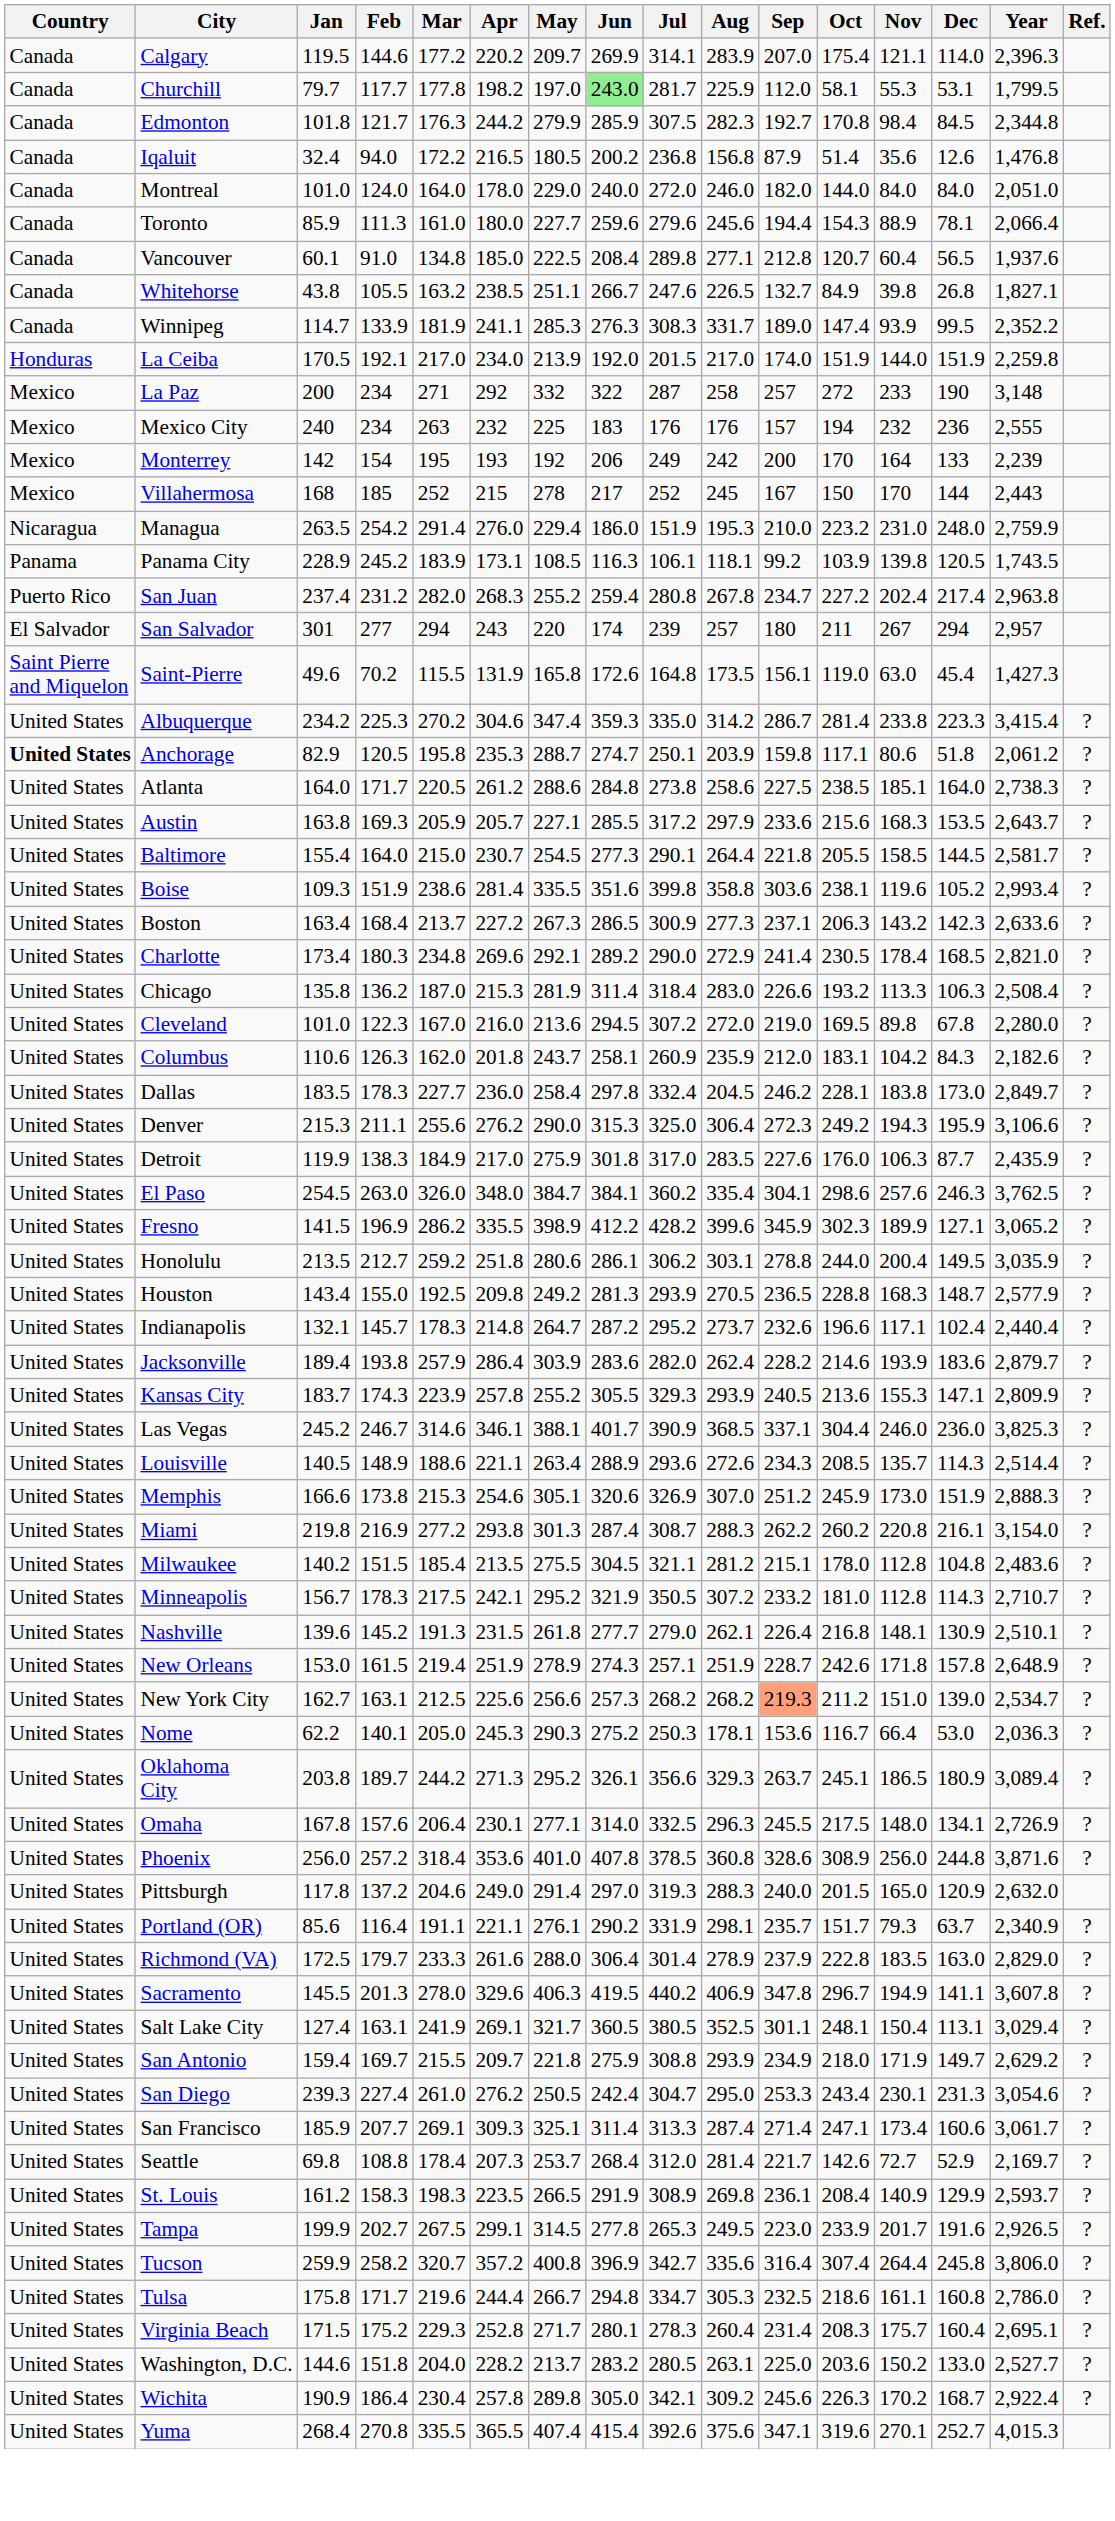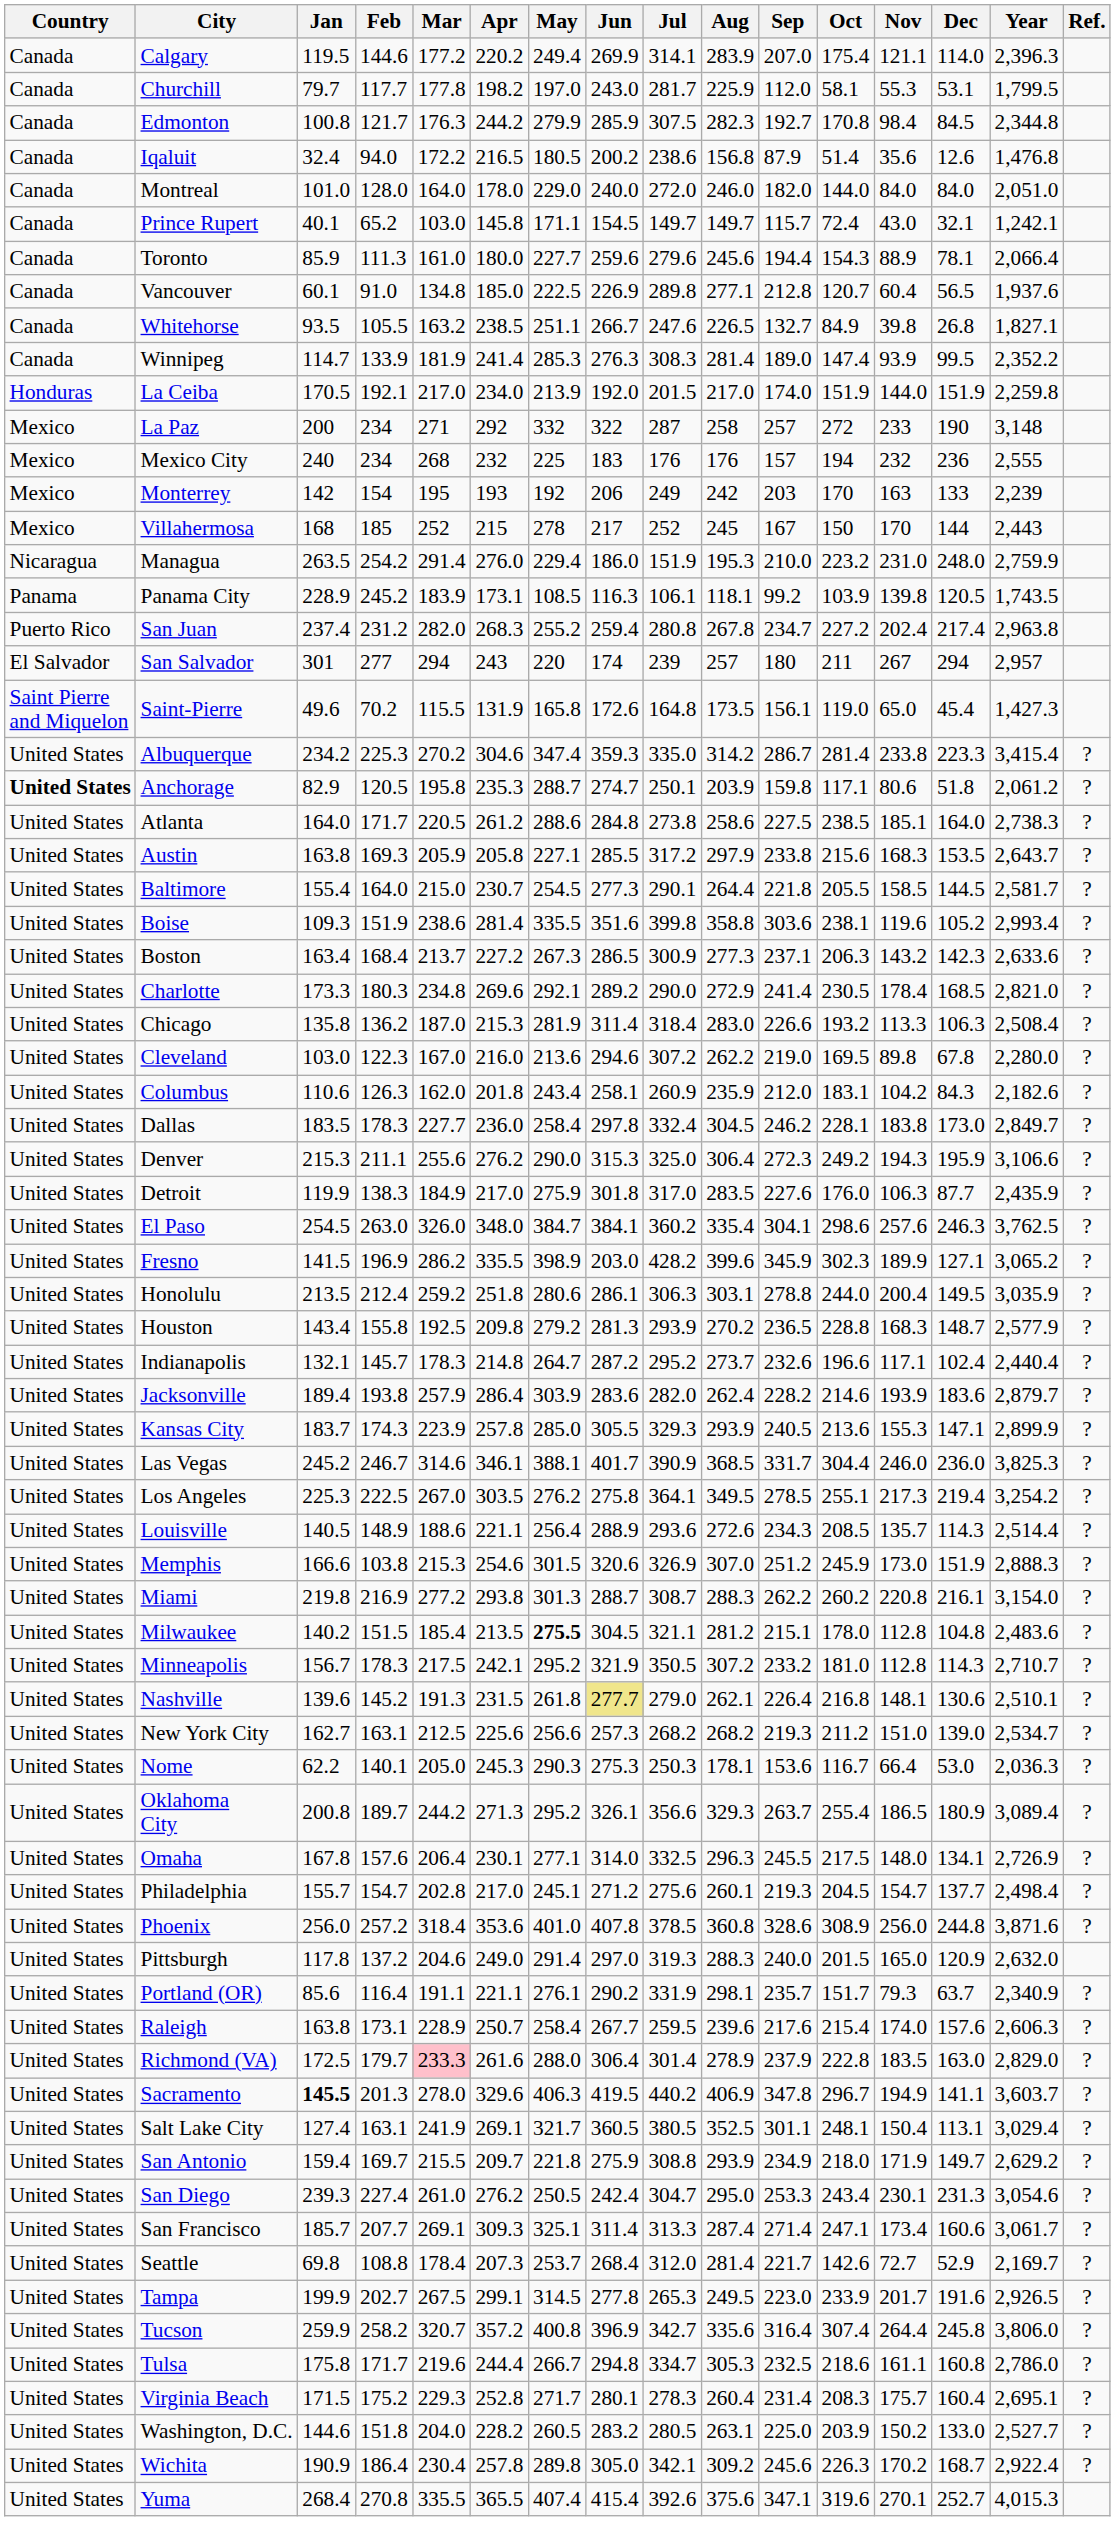(557, 55) 209.7 -> (557, 55) 249.4
(615, 88) lightgreen background -> (615, 88) no background
(326, 122) 101.8 -> (326, 122) 100.8
(672, 156) 236.8 -> (672, 156) 238.6
(384, 190) 124.0 -> (384, 190) 128.0
+ row: (199, 223)
(615, 257) 208.4 -> (615, 291) 226.9
(321, 291) 43.8 -> (321, 325) 93.5
(499, 325) 241.1 -> (499, 358) 241.4
(730, 325) 331.7 -> (730, 358) 281.4
(434, 426) 263 -> (434, 460) 268
(780, 460) 200 -> (780, 493) 203
(895, 460) 164 -> (895, 493) 163
(898, 674) 63.0 -> (898, 708) 65.0
(499, 821) 205.7 -> (499, 855) 205.8
(788, 821) 233.6 -> (788, 855) 233.8
(326, 956) 173.4 -> (326, 990) 173.3
(326, 1024) 101.0 -> (326, 1057) 103.0
(615, 1024) 294.5 -> (615, 1057) 294.6
(730, 1024) 272.0 -> (730, 1057) 262.2
(557, 1057) 243.7 -> (557, 1091) 243.4
(730, 1091) 204.5 -> (730, 1125) 304.5
(615, 1226) 412.2 -> (615, 1260) 203.0
(384, 1260) 212.7 -> (384, 1294) 212.4
(672, 1260) 306.2 -> (672, 1294) 306.3
(384, 1294) 155.0 -> (384, 1327) 155.8
(557, 1294) 249.2 -> (557, 1327) 279.2
(730, 1294) 270.5 -> (730, 1327) 270.2
(557, 1395) 255.2 -> (557, 1429) 285.0
(1027, 1395) 2,809.9 -> (1027, 1429) 2,899.9
(788, 1429) 337.1 -> (788, 1462) 331.7
+ row: (193, 1496)
(557, 1462) 263.4 -> (557, 1530) 256.4
(384, 1496) 173.8 -> (384, 1564) 103.8
(557, 1496) 305.1 -> (557, 1564) 301.5
(615, 1530) 287.4 -> (615, 1597) 288.7
(557, 1564) normal -> (557, 1631) bold
(615, 1631) no background -> (615, 1699) khaki background
(961, 1631) 130.9 -> (961, 1699) 130.6
- row: (196, 1665)
(788, 1699) lightsalmon background -> (788, 1732) no background
(615, 1732) 275.2 -> (615, 1766) 275.3
(326, 1778) 203.8 -> (326, 1812) 200.8
(845, 1778) 245.1 -> (845, 1812) 255.4
+ row: (194, 1891)
+ row: (174, 2026)
(442, 1959) no background -> (442, 2060) pink background
(326, 1992) normal -> (326, 2094) bold
(1027, 1992) 3,607.8 -> (1027, 2094) 3,603.7
(326, 2127) 185.9 -> (326, 2229) 185.7
- row: (179, 2195)
(557, 2364) 213.7 -> (557, 2431) 260.5
(845, 2364) 203.6 -> (845, 2431) 203.9
